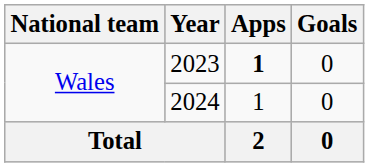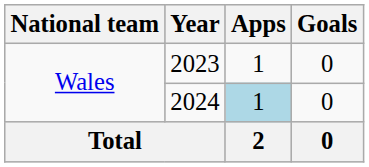(258, 63) bold -> (258, 63) normal
(258, 102) no background -> (258, 102) lightblue background
